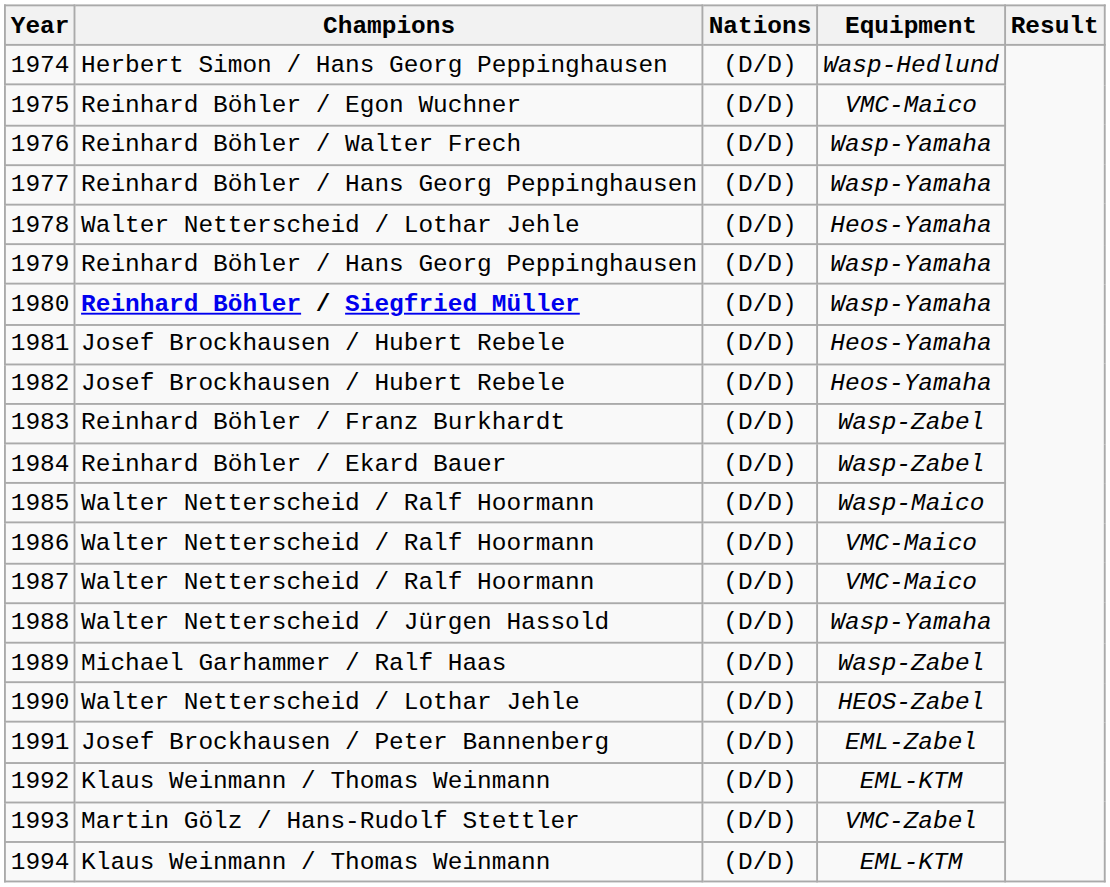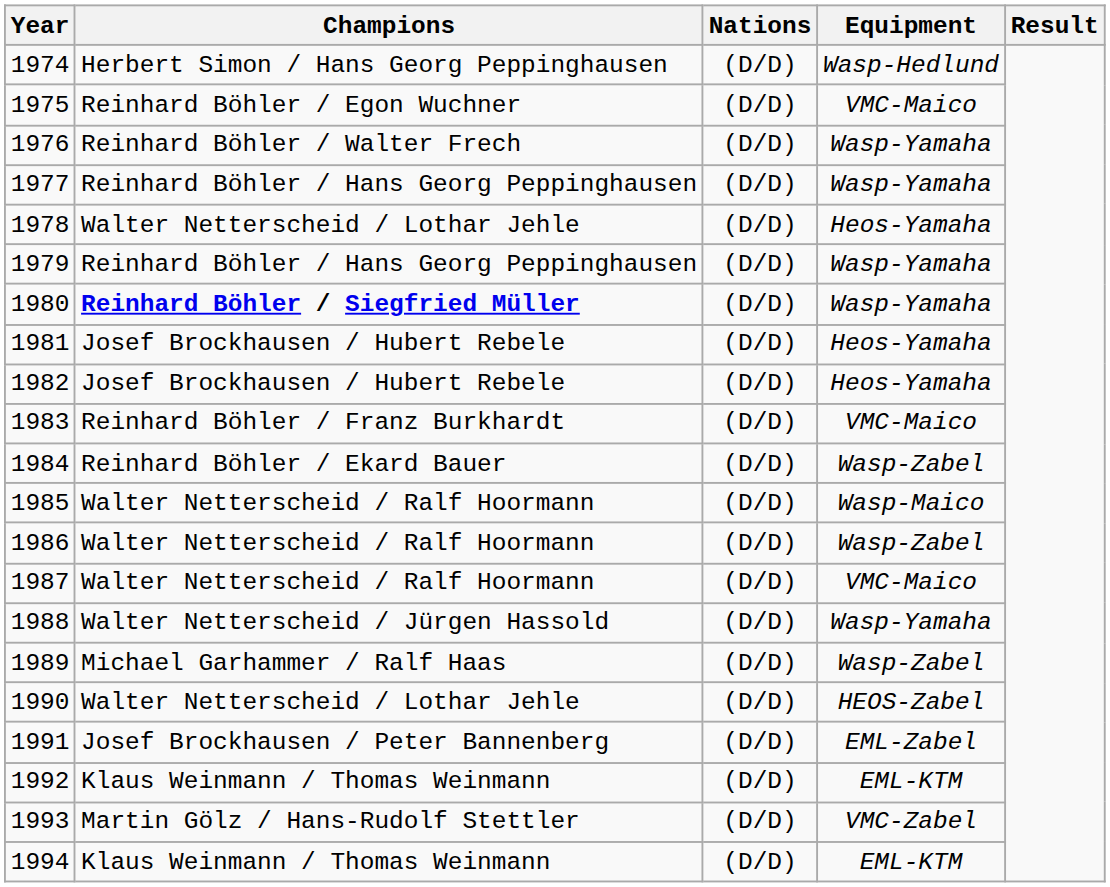(911, 424) Wasp-Zabel -> (911, 424) VMC-Maico
(911, 543) VMC-Maico -> (911, 543) Wasp-Zabel
